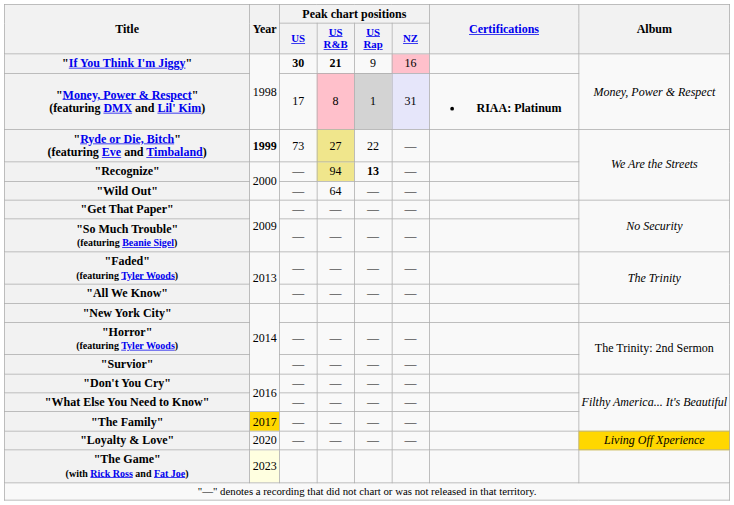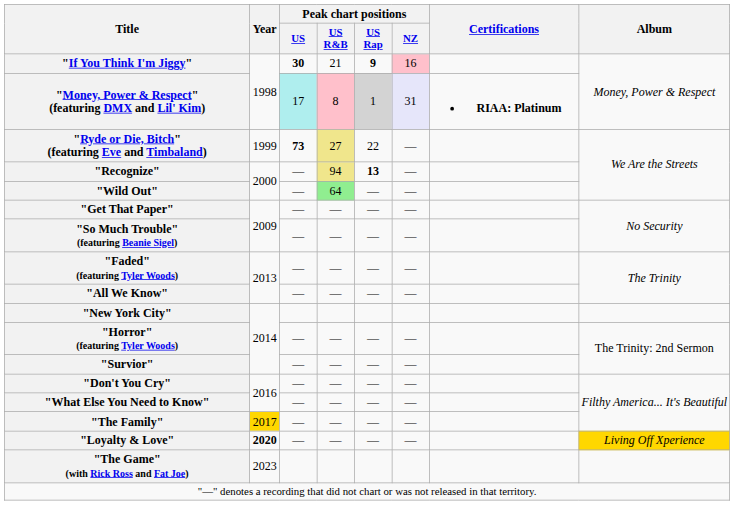(336, 63) bold -> (336, 63) normal
(373, 63) normal -> (373, 63) bold
(298, 101) no background -> (298, 101) paleturquoise background
(265, 145) bold -> (265, 145) normal
(298, 145) normal -> (298, 145) bold
(336, 190) no background -> (336, 190) lightgreen background
(265, 440) normal -> (265, 440) bold
(265, 466) lightyellow background -> (265, 466) no background
